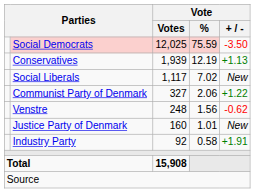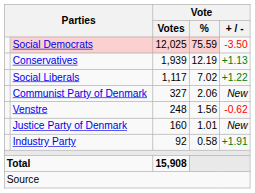(237, 77) New -> (235, 77) +1.22
(235, 93) +1.22 -> (237, 93) New
